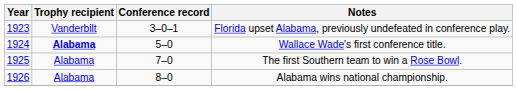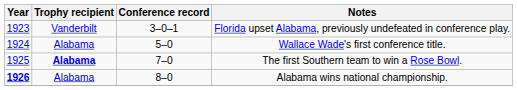(74, 45) bold -> (74, 45) normal
(74, 61) normal -> (74, 61) bold
(18, 77) normal -> (18, 77) bold
